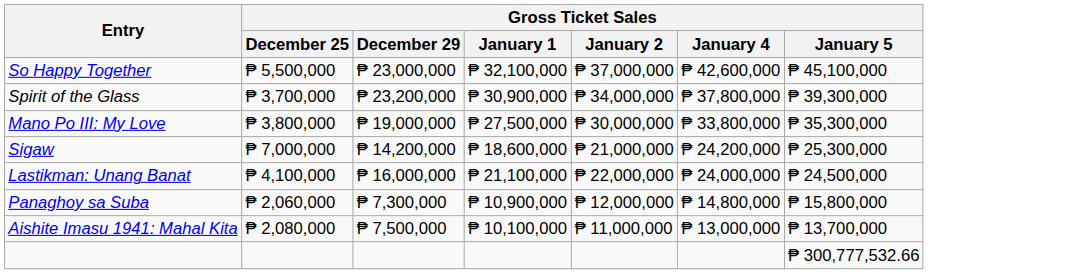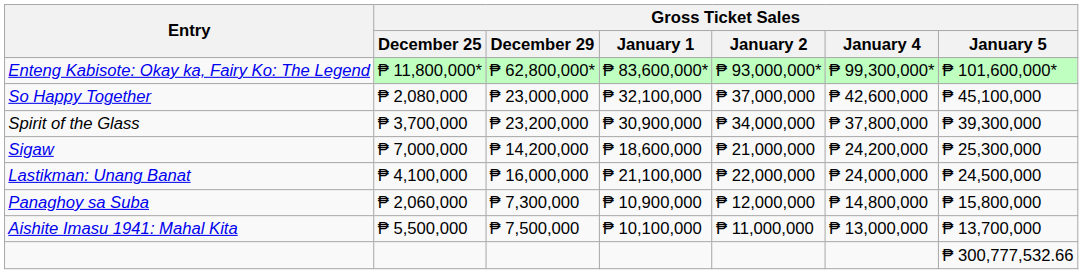+ row: (189, 70)
(290, 70) ₱ 5,500,000 -> (423, 96) ₱ 2,080,000
- row: (87, 123)
(290, 228) ₱ 2,080,000 -> (423, 228) ₱ 5,500,000
